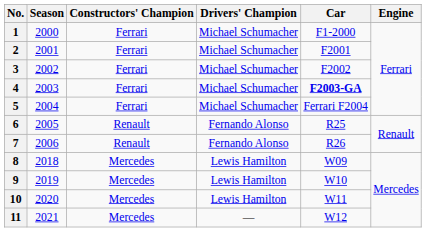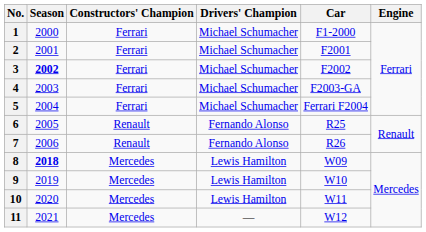(47, 69) normal -> (47, 69) bold
(336, 87) bold -> (336, 87) normal
(47, 161) normal -> (47, 161) bold
